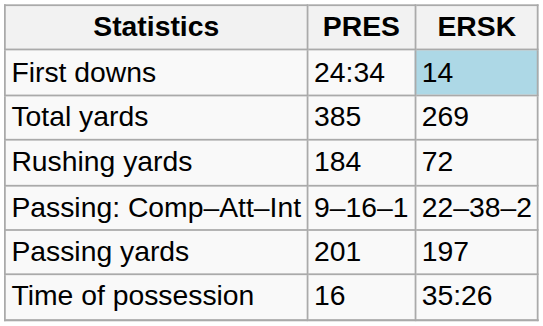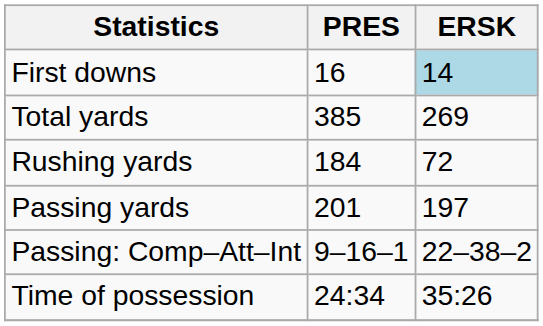(350, 72) 24:34 -> (330, 72) 16
rows swapped: (100, 251) <-> (156, 206)
(330, 296) 16 -> (350, 296) 24:34
